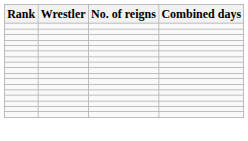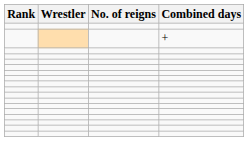+ row: (21, 38)
